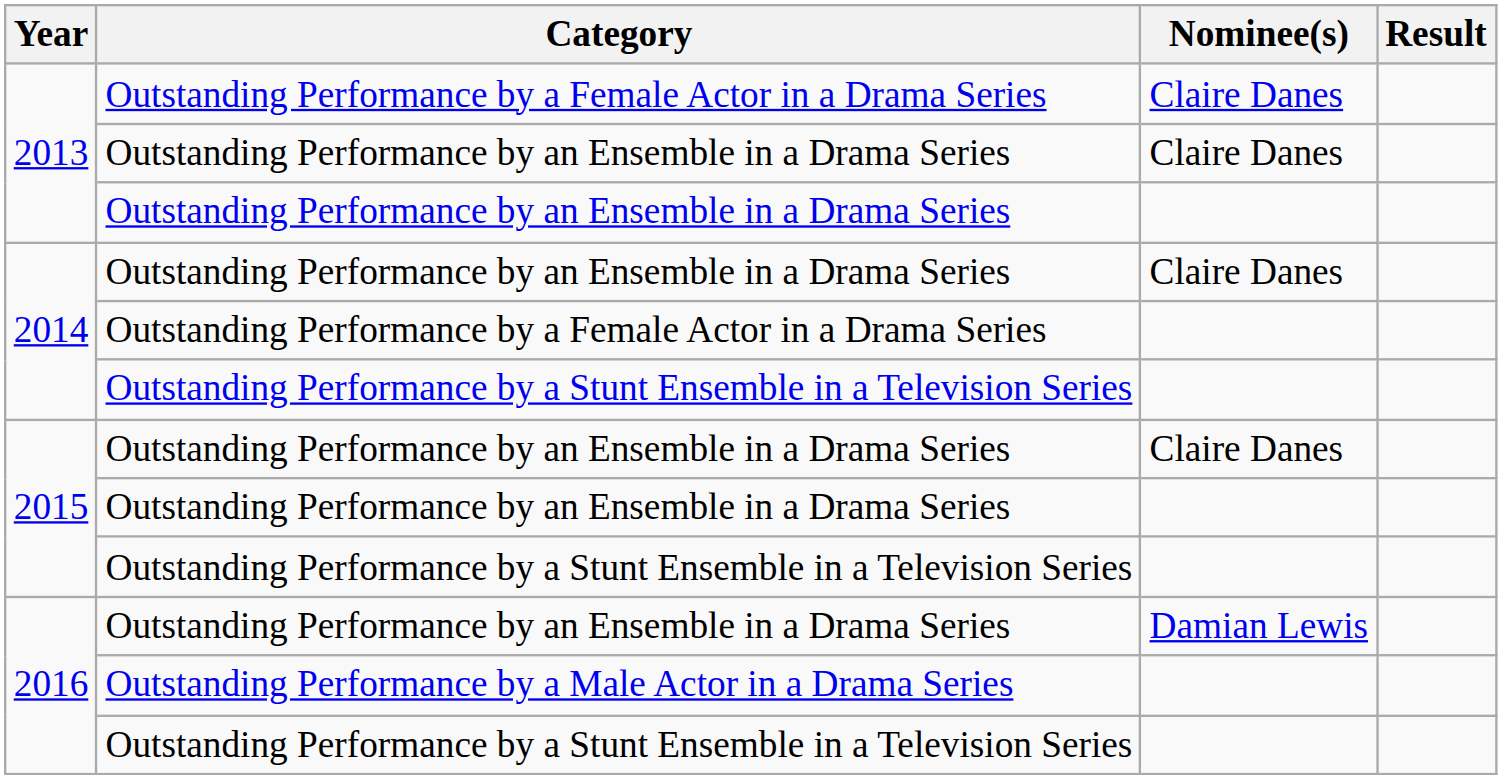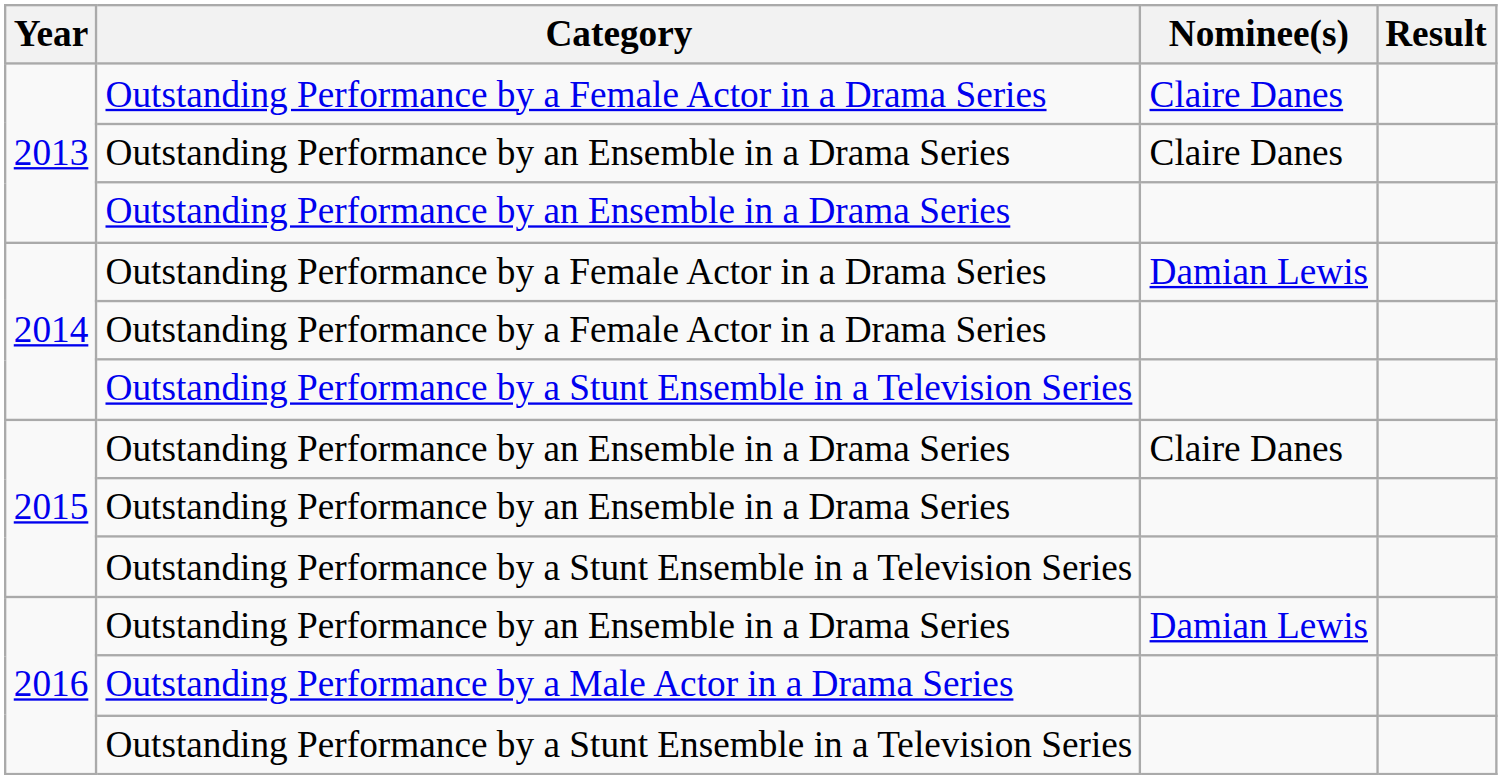(558, 270) Outstanding Performance by an Ensemble in a Drama Series -> (576, 270) Outstanding Performance by a Female Actor in a Drama Series
(1246, 270) Claire Danes -> (1259, 270) Damian Lewis
